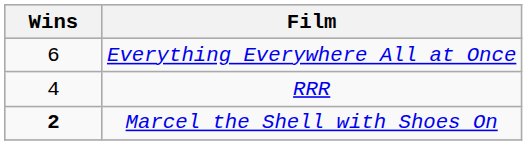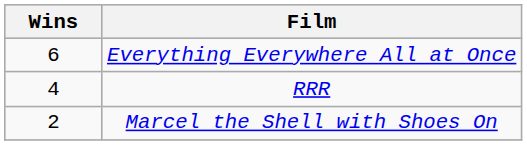(53, 123) bold -> (53, 123) normal
